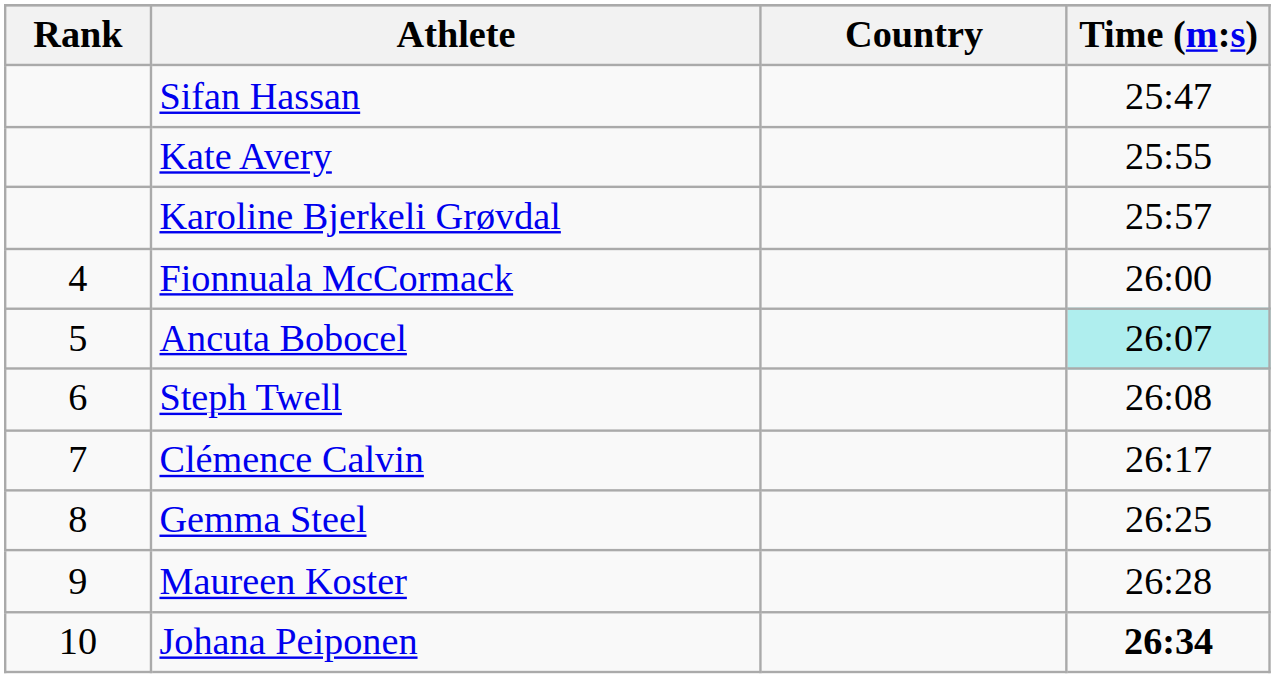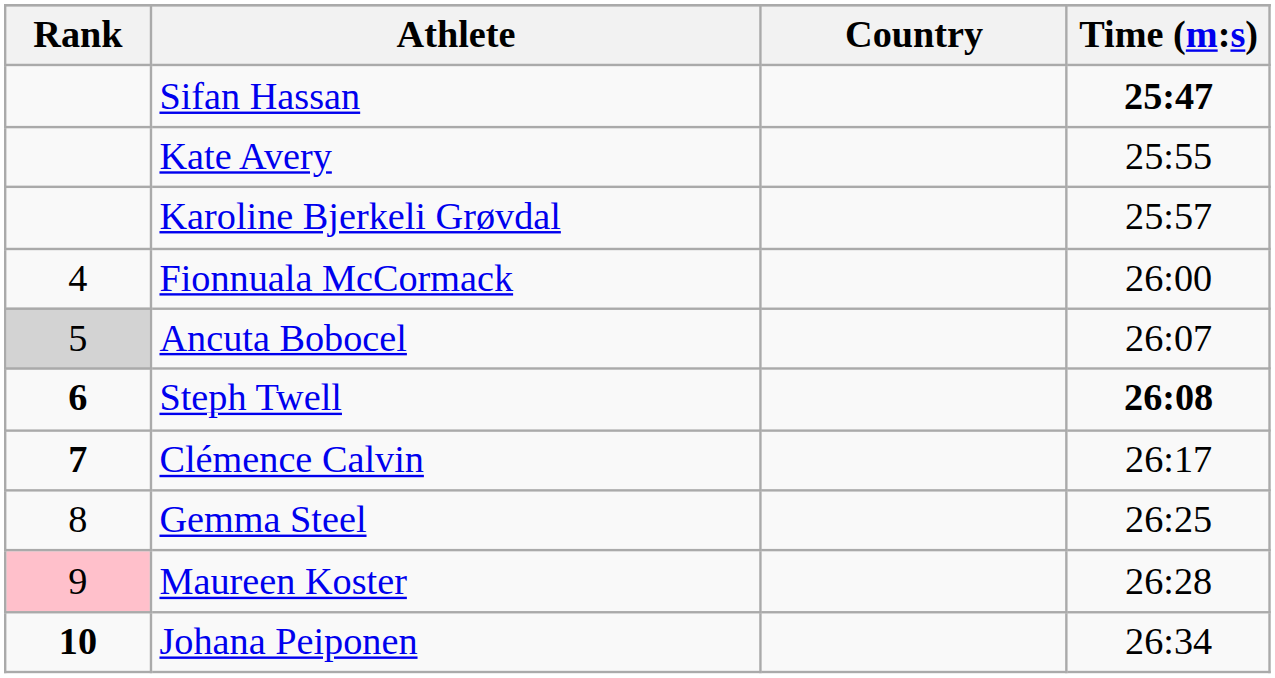(1169, 95) normal -> (1169, 95) bold
(78, 338) no background -> (78, 338) lightgrey background
(1169, 338) paleturquoise background -> (1169, 338) no background
(78, 398) normal -> (78, 398) bold
(1169, 398) normal -> (1169, 398) bold
(78, 459) normal -> (78, 459) bold
(78, 580) no background -> (78, 580) pink background
(78, 641) normal -> (78, 641) bold
(1169, 641) bold -> (1169, 641) normal
